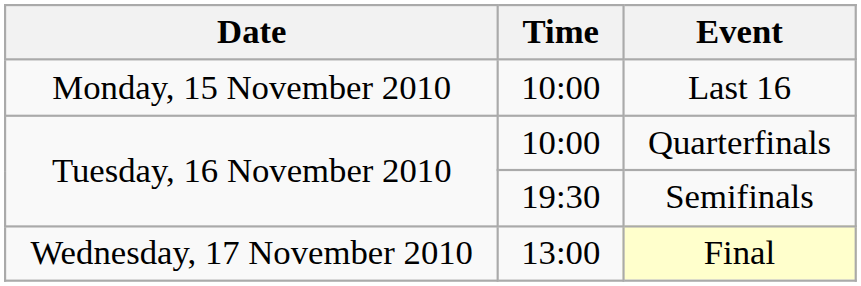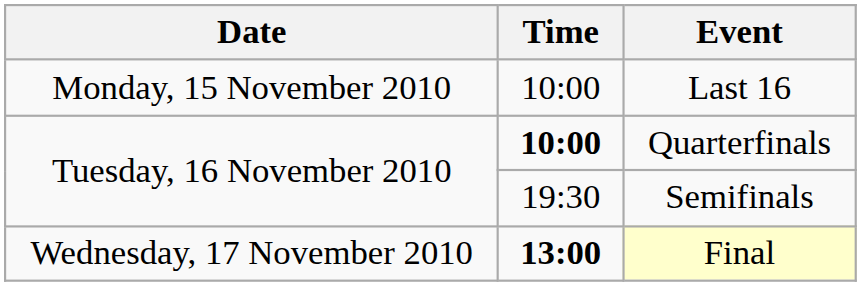(561, 142) normal -> (561, 142) bold
(561, 252) normal -> (561, 252) bold
